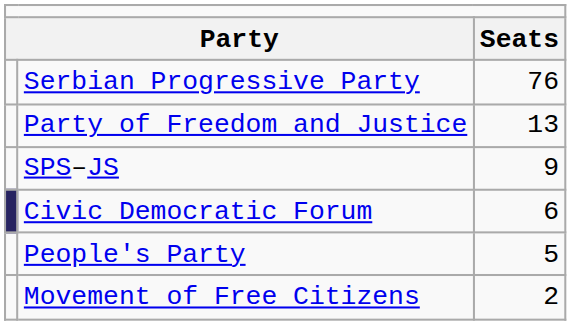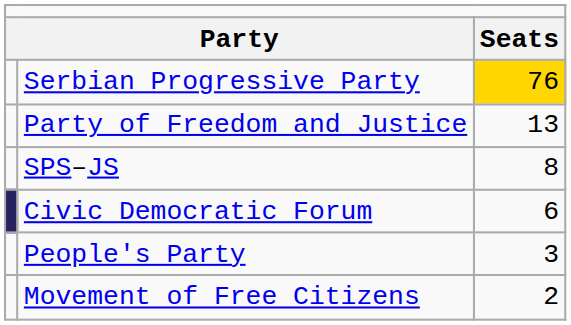(543, 82) no background -> (543, 82) gold background
(551, 168) 9 -> (551, 168) 8
(551, 254) 5 -> (551, 254) 3
